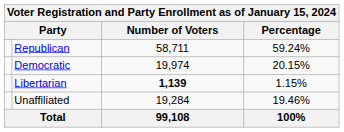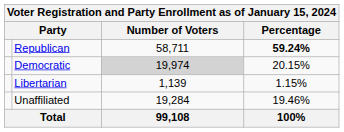(291, 48) normal -> (291, 48) bold
(173, 65) no background -> (173, 65) lightgrey background
(173, 83) bold -> (173, 83) normal
